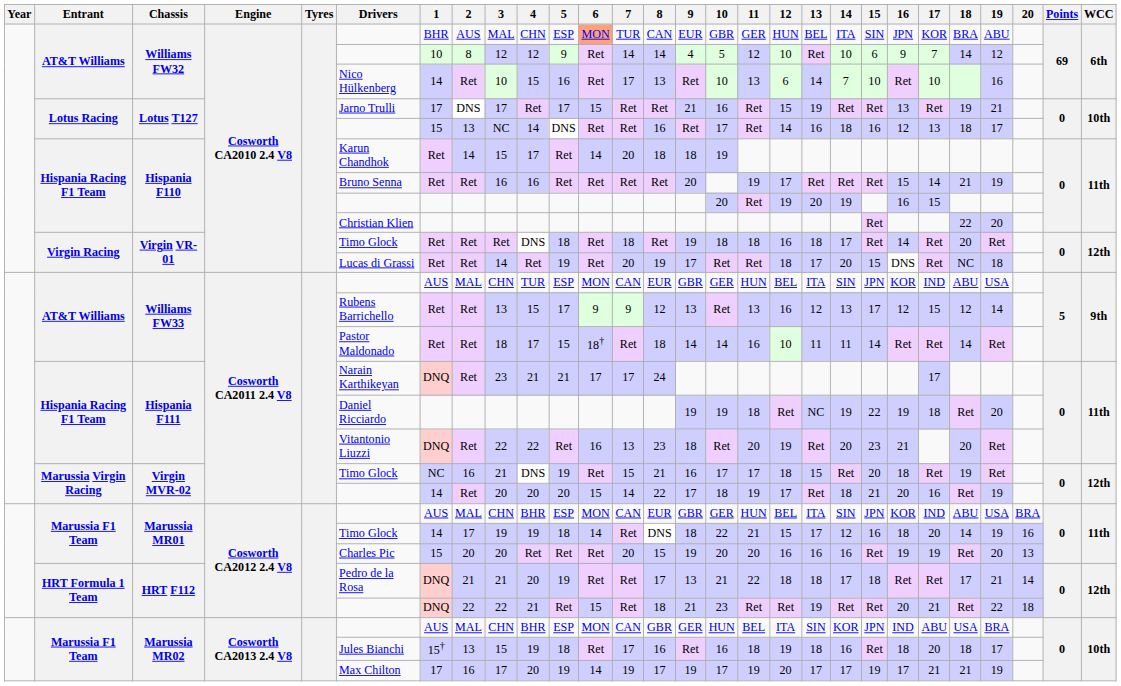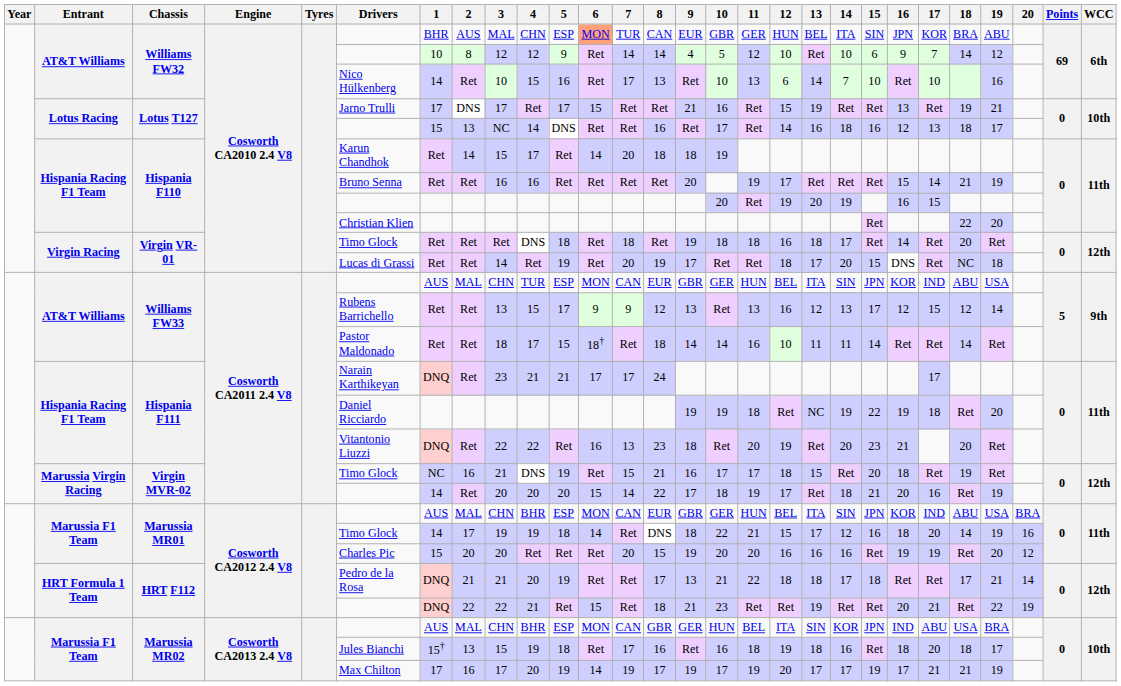(1028, 553) 13 -> (1028, 553) 12
(1028, 607) 18 -> (1028, 607) 19
